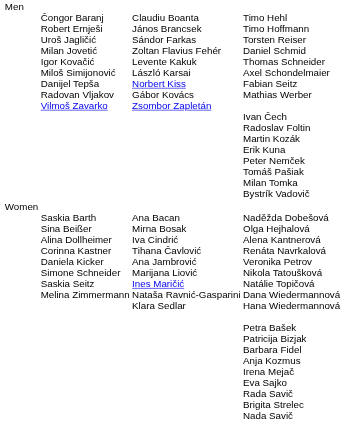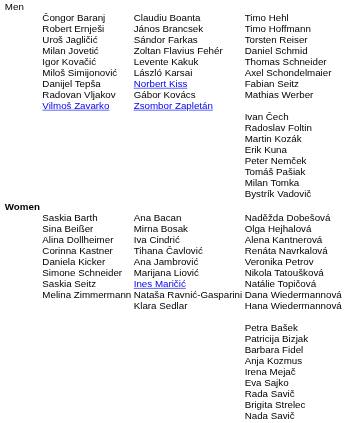(22, 207) normal -> (22, 207) bold
